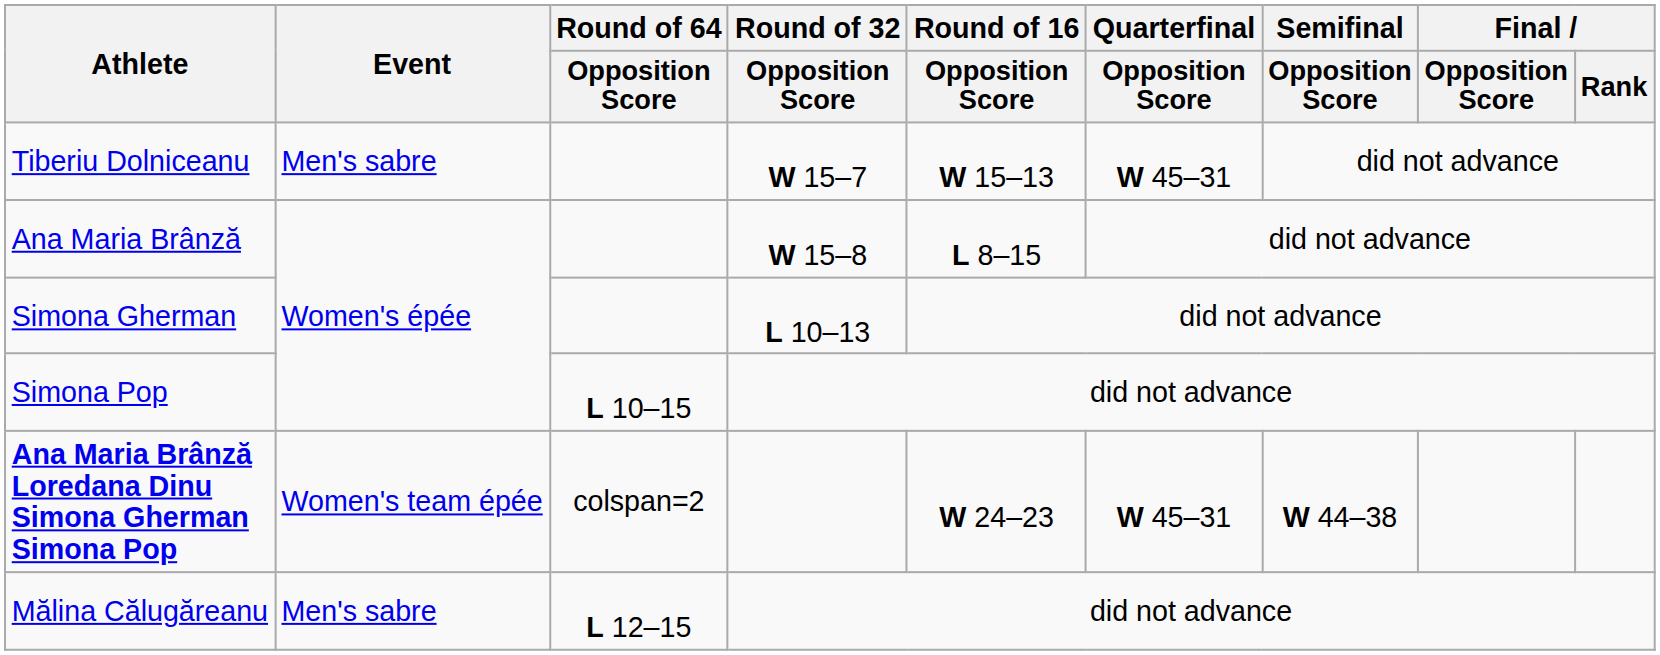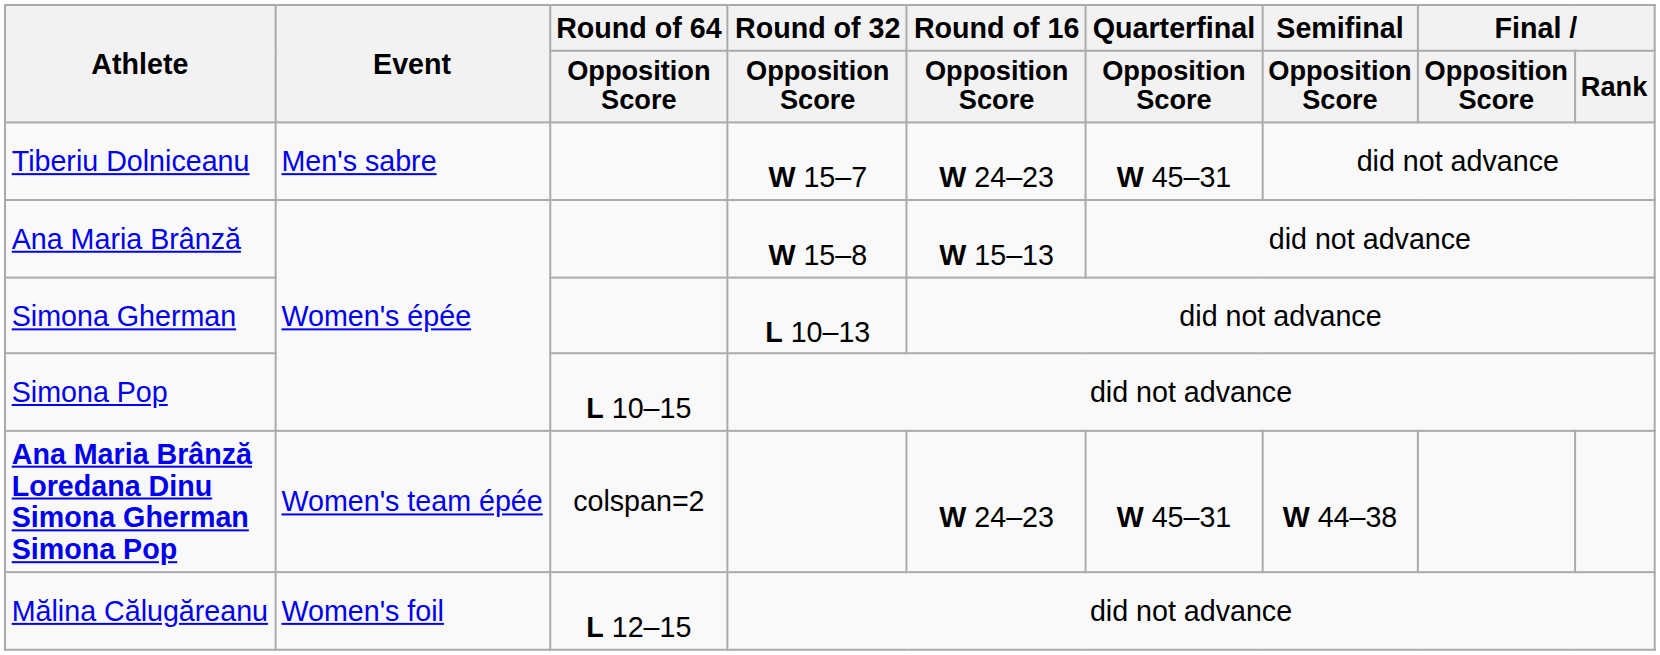(997, 178) W 15–13 -> (997, 178) W 24–23
(997, 255) L 8–15 -> (997, 255) W 15–13
(359, 611) Men's sabre -> (363, 611) Women's foil
